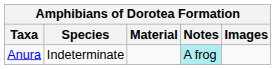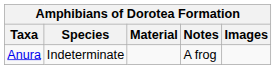(200, 54) paleturquoise background -> (200, 54) no background
